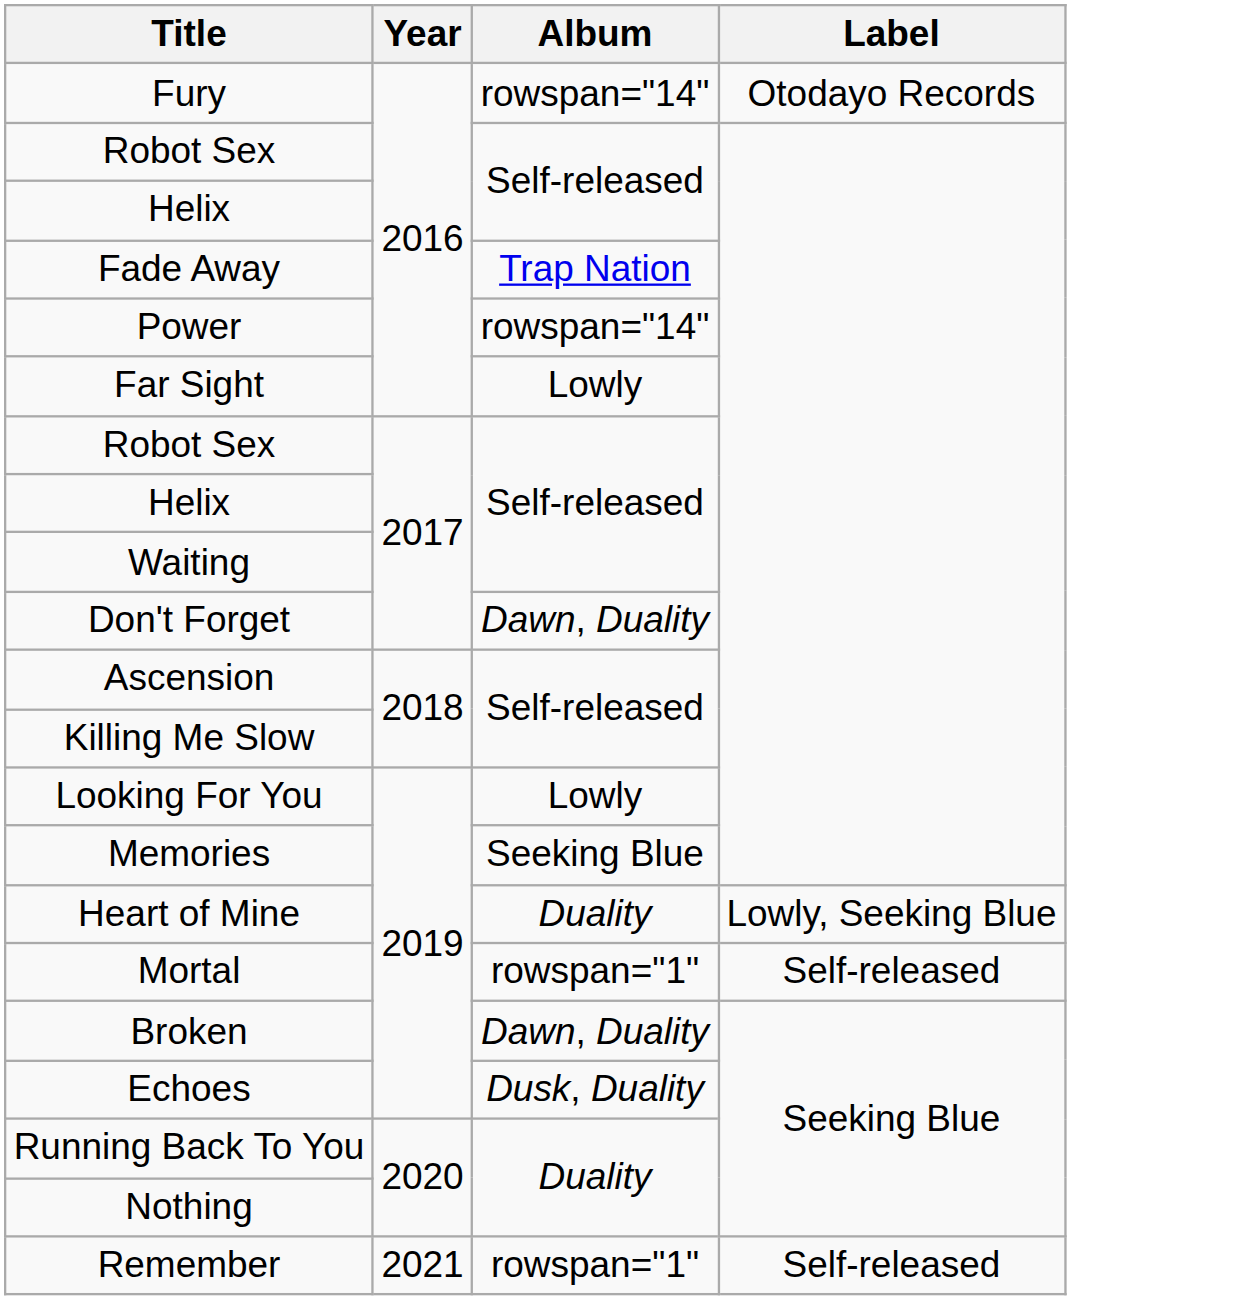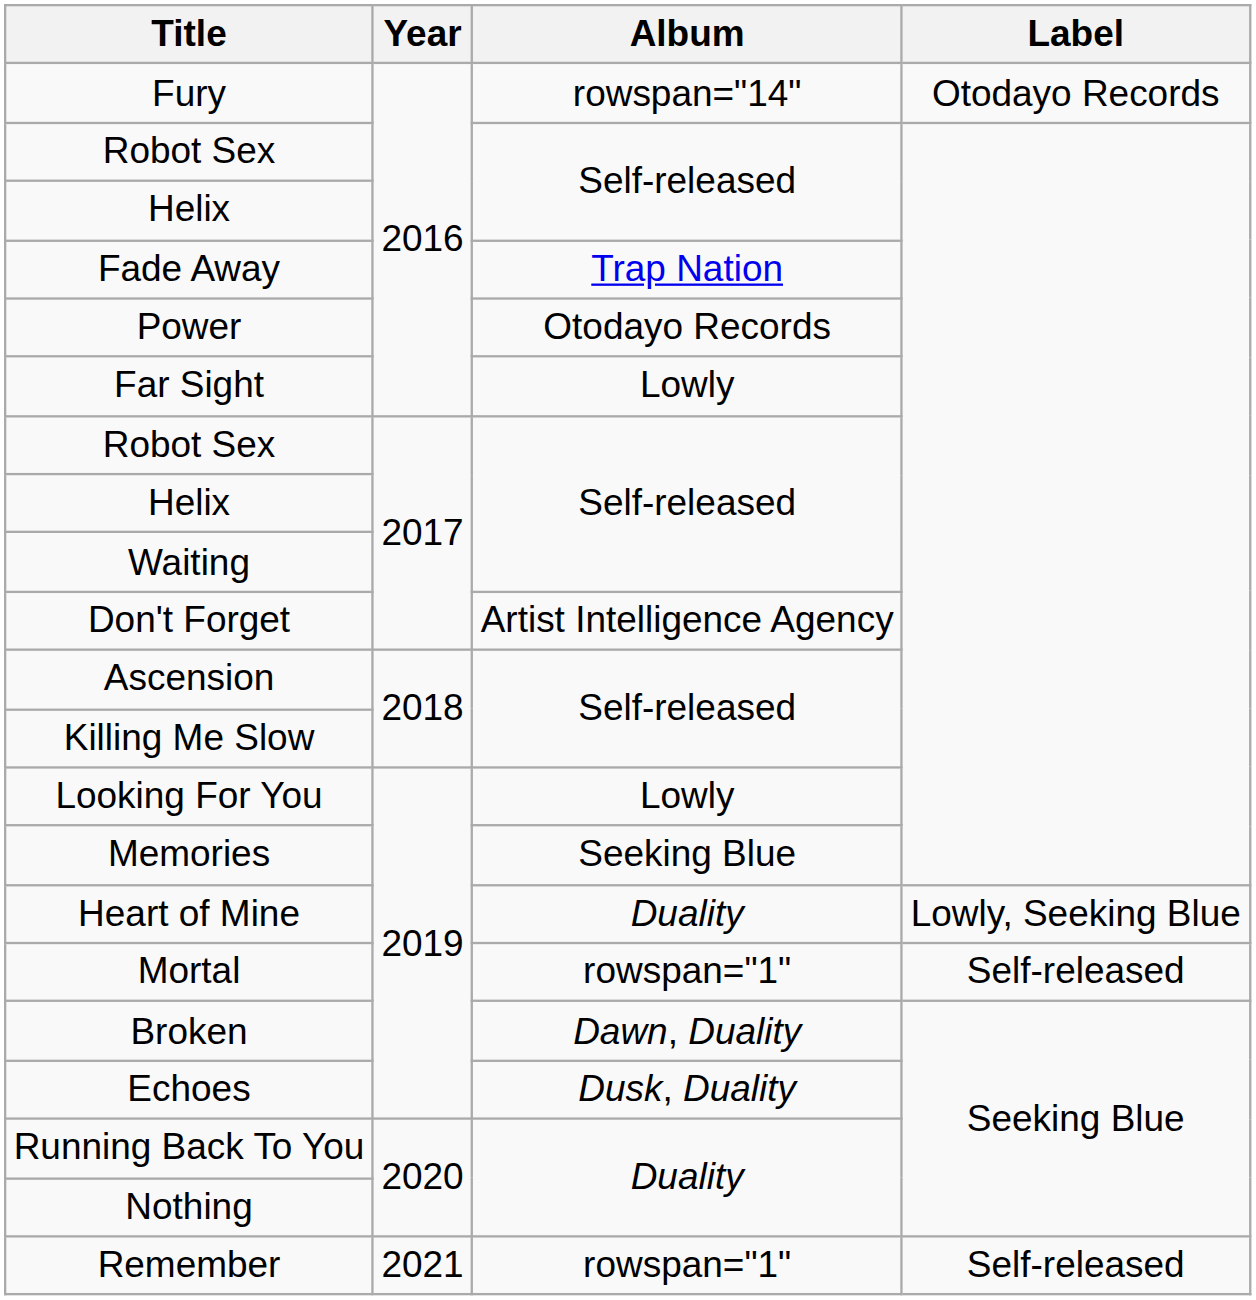(595, 326) rowspan="14" -> (687, 326) Otodayo Records
(595, 619) Dawn, Duality -> (687, 619) Artist Intelligence Agency
